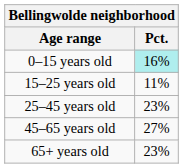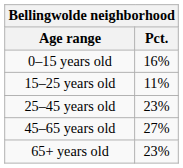(157, 61) paleturquoise background -> (157, 61) no background
